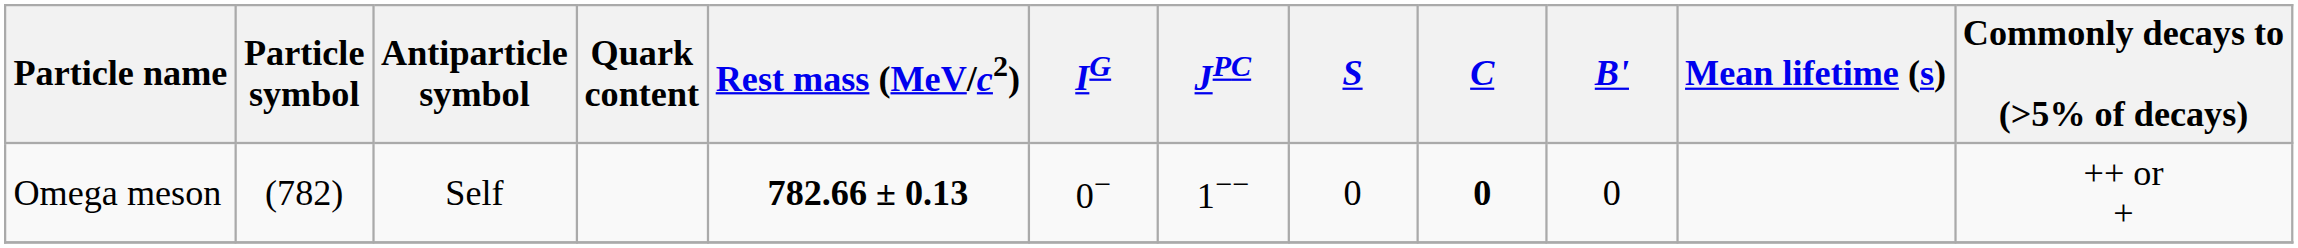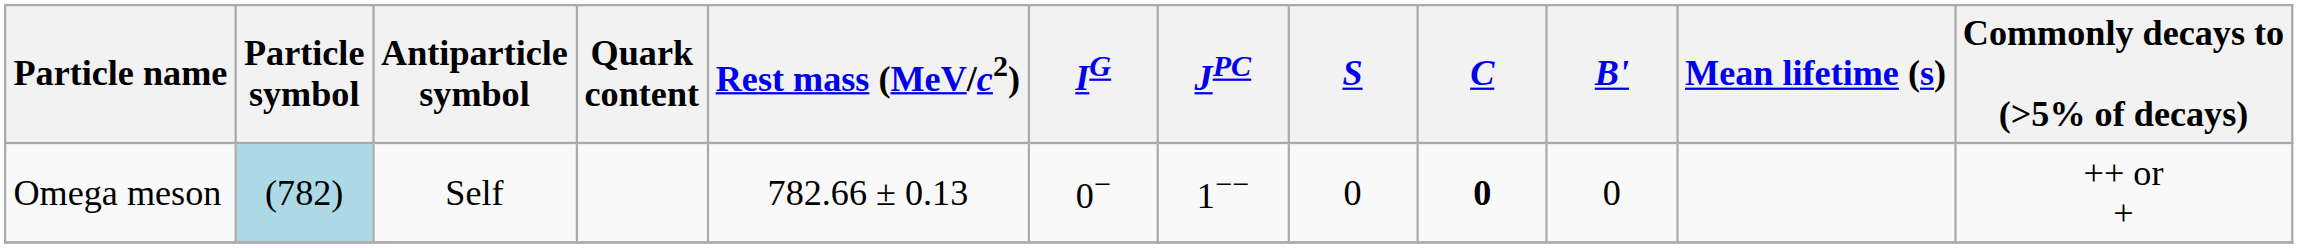(304, 192) no background -> (304, 192) lightblue background
(868, 192) bold -> (868, 192) normal
